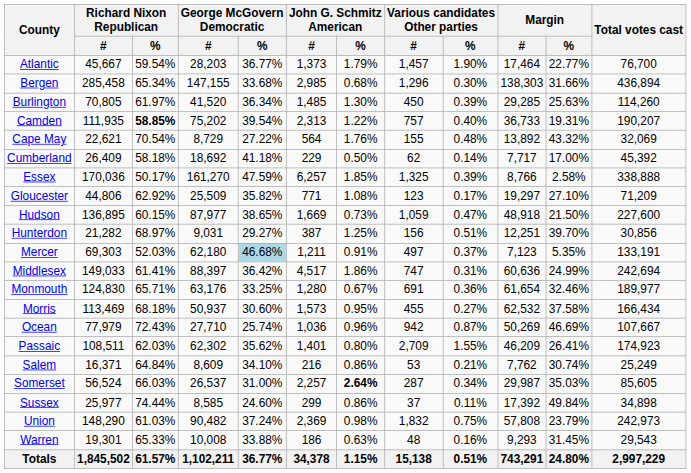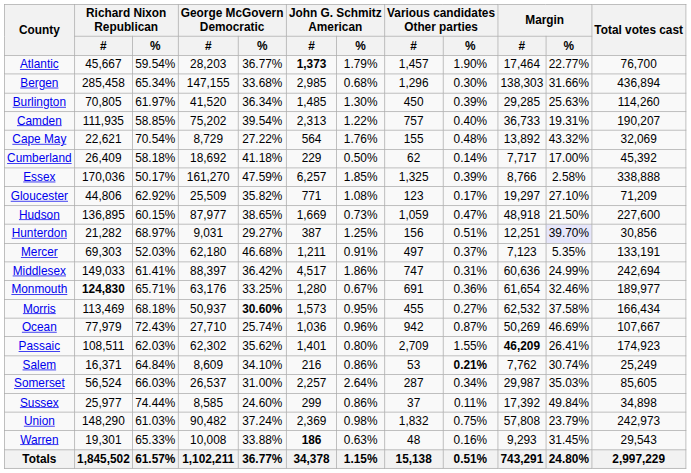(312, 64) normal -> (312, 64) bold
(155, 121) bold -> (155, 121) normal
(569, 233) no background -> (569, 233) lavender background
(262, 252) lightblue background -> (262, 252) no background
(103, 290) normal -> (103, 290) bold
(262, 308) normal -> (262, 308) bold
(522, 346) normal -> (522, 346) bold
(470, 365) normal -> (470, 365) bold
(361, 383) bold -> (361, 383) normal
(312, 440) normal -> (312, 440) bold
